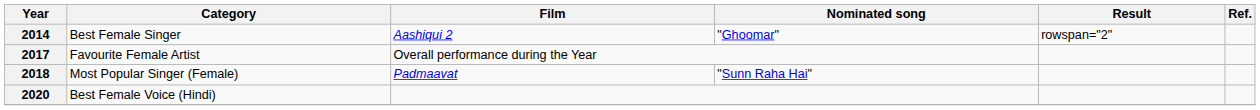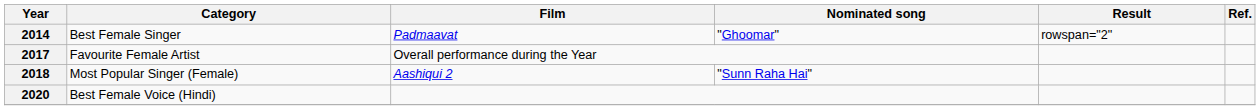(423, 34) Aashiqui 2 -> (425, 34) Padmaavat
(425, 74) Padmaavat -> (423, 74) Aashiqui 2
